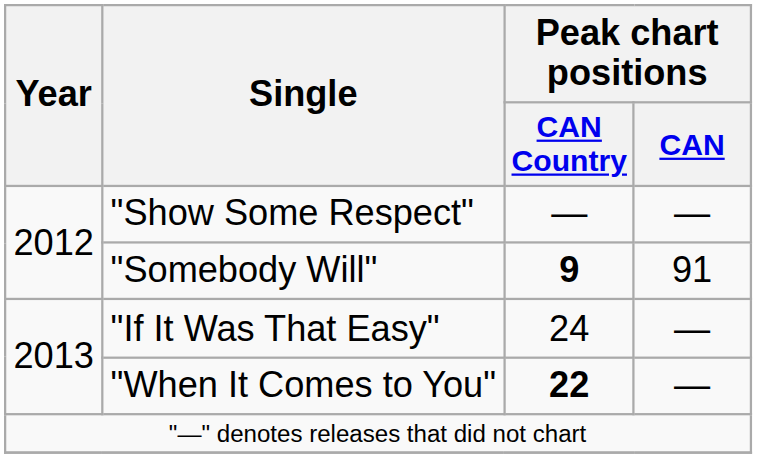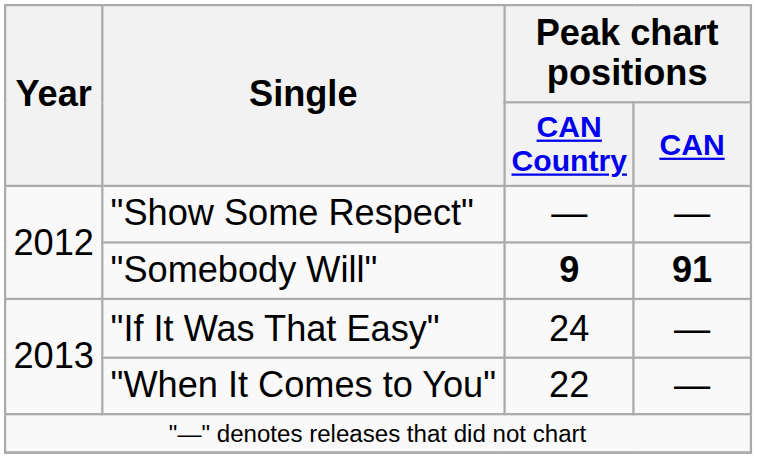(692, 270) normal -> (692, 270) bold
(569, 385) bold -> (569, 385) normal
